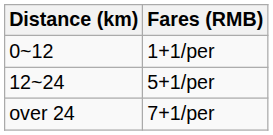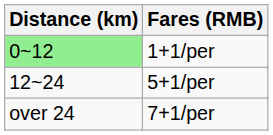(31, 51) no background -> (31, 51) lightgreen background
